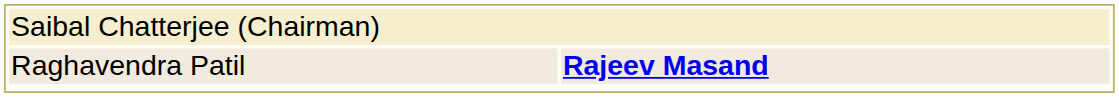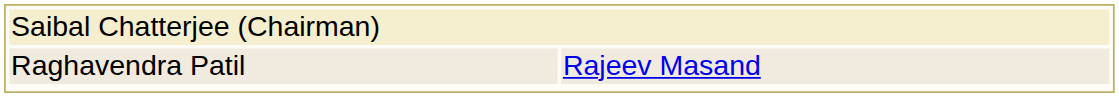(666, 65) bold -> (662, 65) normal
